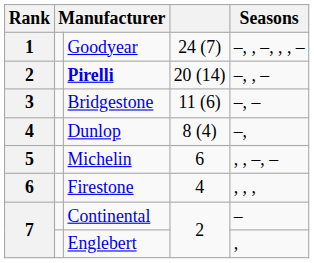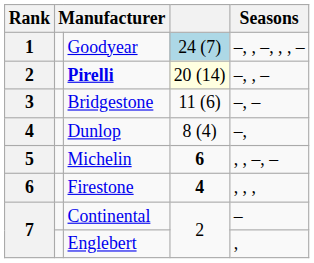(200, 46) no background -> (200, 46) lightblue background
(200, 74) no background -> (200, 74) lightyellow background
(200, 159) normal -> (200, 159) bold
(200, 187) normal -> (200, 187) bold
